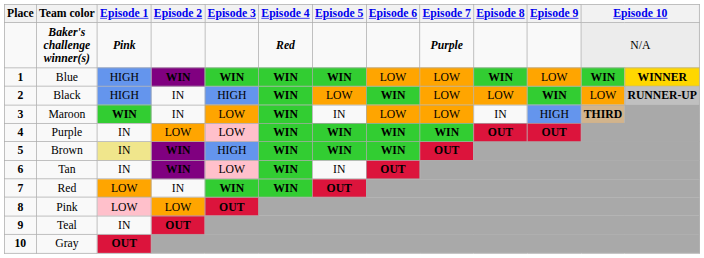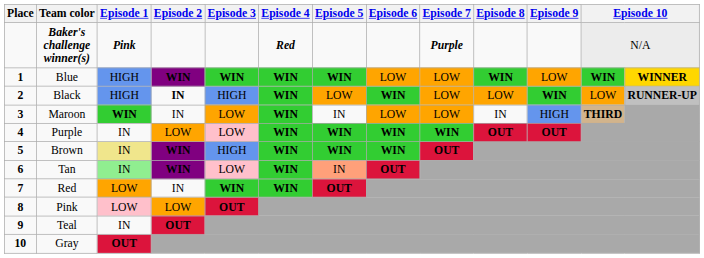(178, 95) normal -> (178, 95) bold
(124, 169) no background -> (124, 169) lightgreen background
(339, 169) no background -> (339, 169) lightsalmon background
